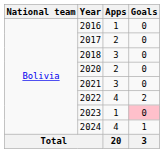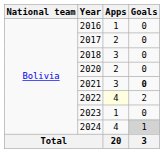(144, 84) normal -> (144, 84) bold
(116, 98) no background -> (116, 98) lightyellow background
(144, 112) pink background -> (144, 112) no background
(144, 127) no background -> (144, 127) lightgrey background
